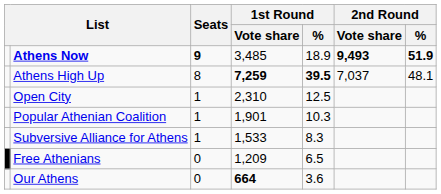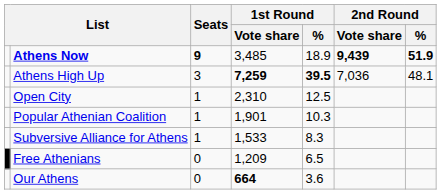(353, 55) 9,493 -> (353, 55) 9,439
(197, 76) 8 -> (197, 76) 3
(353, 76) 7,037 -> (353, 76) 7,036
